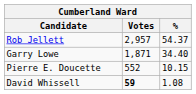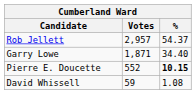(175, 68) normal -> (175, 68) bold
(130, 82) bold -> (130, 82) normal
